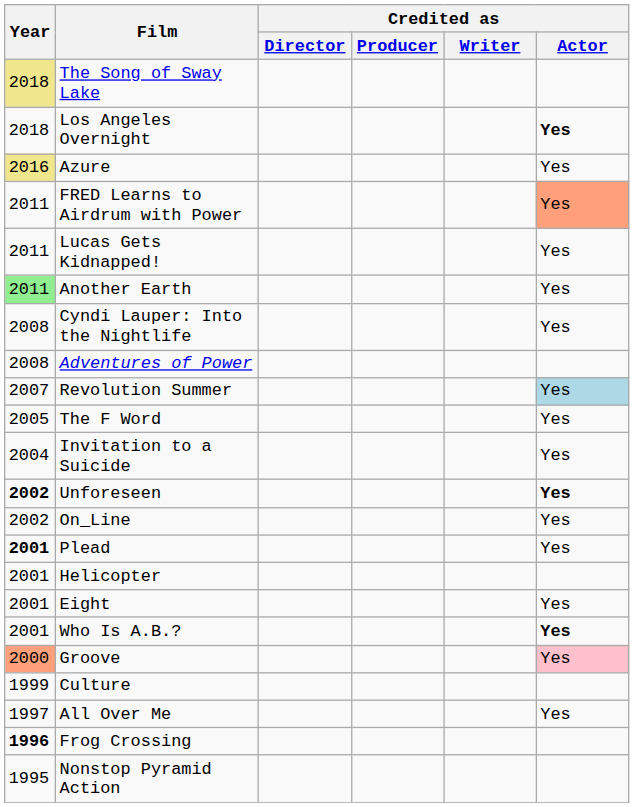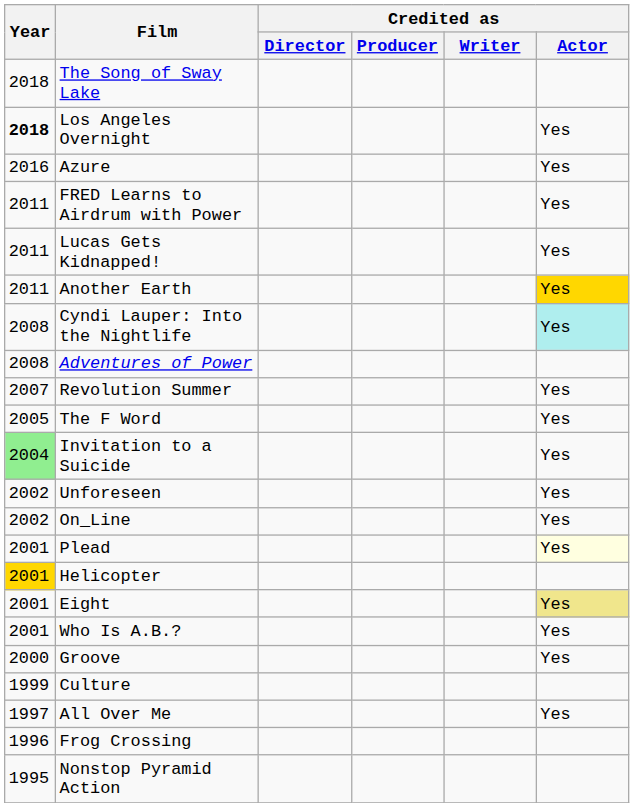(29, 83) khaki background -> (29, 83) no background
(29, 130) normal -> (29, 130) bold
(556, 130) bold -> (556, 130) normal
(29, 168) khaki background -> (29, 168) no background
(556, 205) lightsalmon background -> (556, 205) no background
(29, 289) lightgreen background -> (29, 289) no background
(556, 289) no background -> (556, 289) gold background
(556, 327) no background -> (556, 327) paleturquoise background
(556, 391) lightblue background -> (556, 391) no background
(29, 456) no background -> (29, 456) lightgreen background
(29, 493) bold -> (29, 493) normal
(556, 493) bold -> (556, 493) normal
(29, 549) bold -> (29, 549) normal
(556, 549) no background -> (556, 549) lightyellow background
(29, 576) no background -> (29, 576) gold background
(556, 604) no background -> (556, 604) khaki background
(556, 631) bold -> (556, 631) normal
(29, 659) lightsalmon background -> (29, 659) no background
(556, 659) pink background -> (556, 659) no background
(29, 741) bold -> (29, 741) normal
